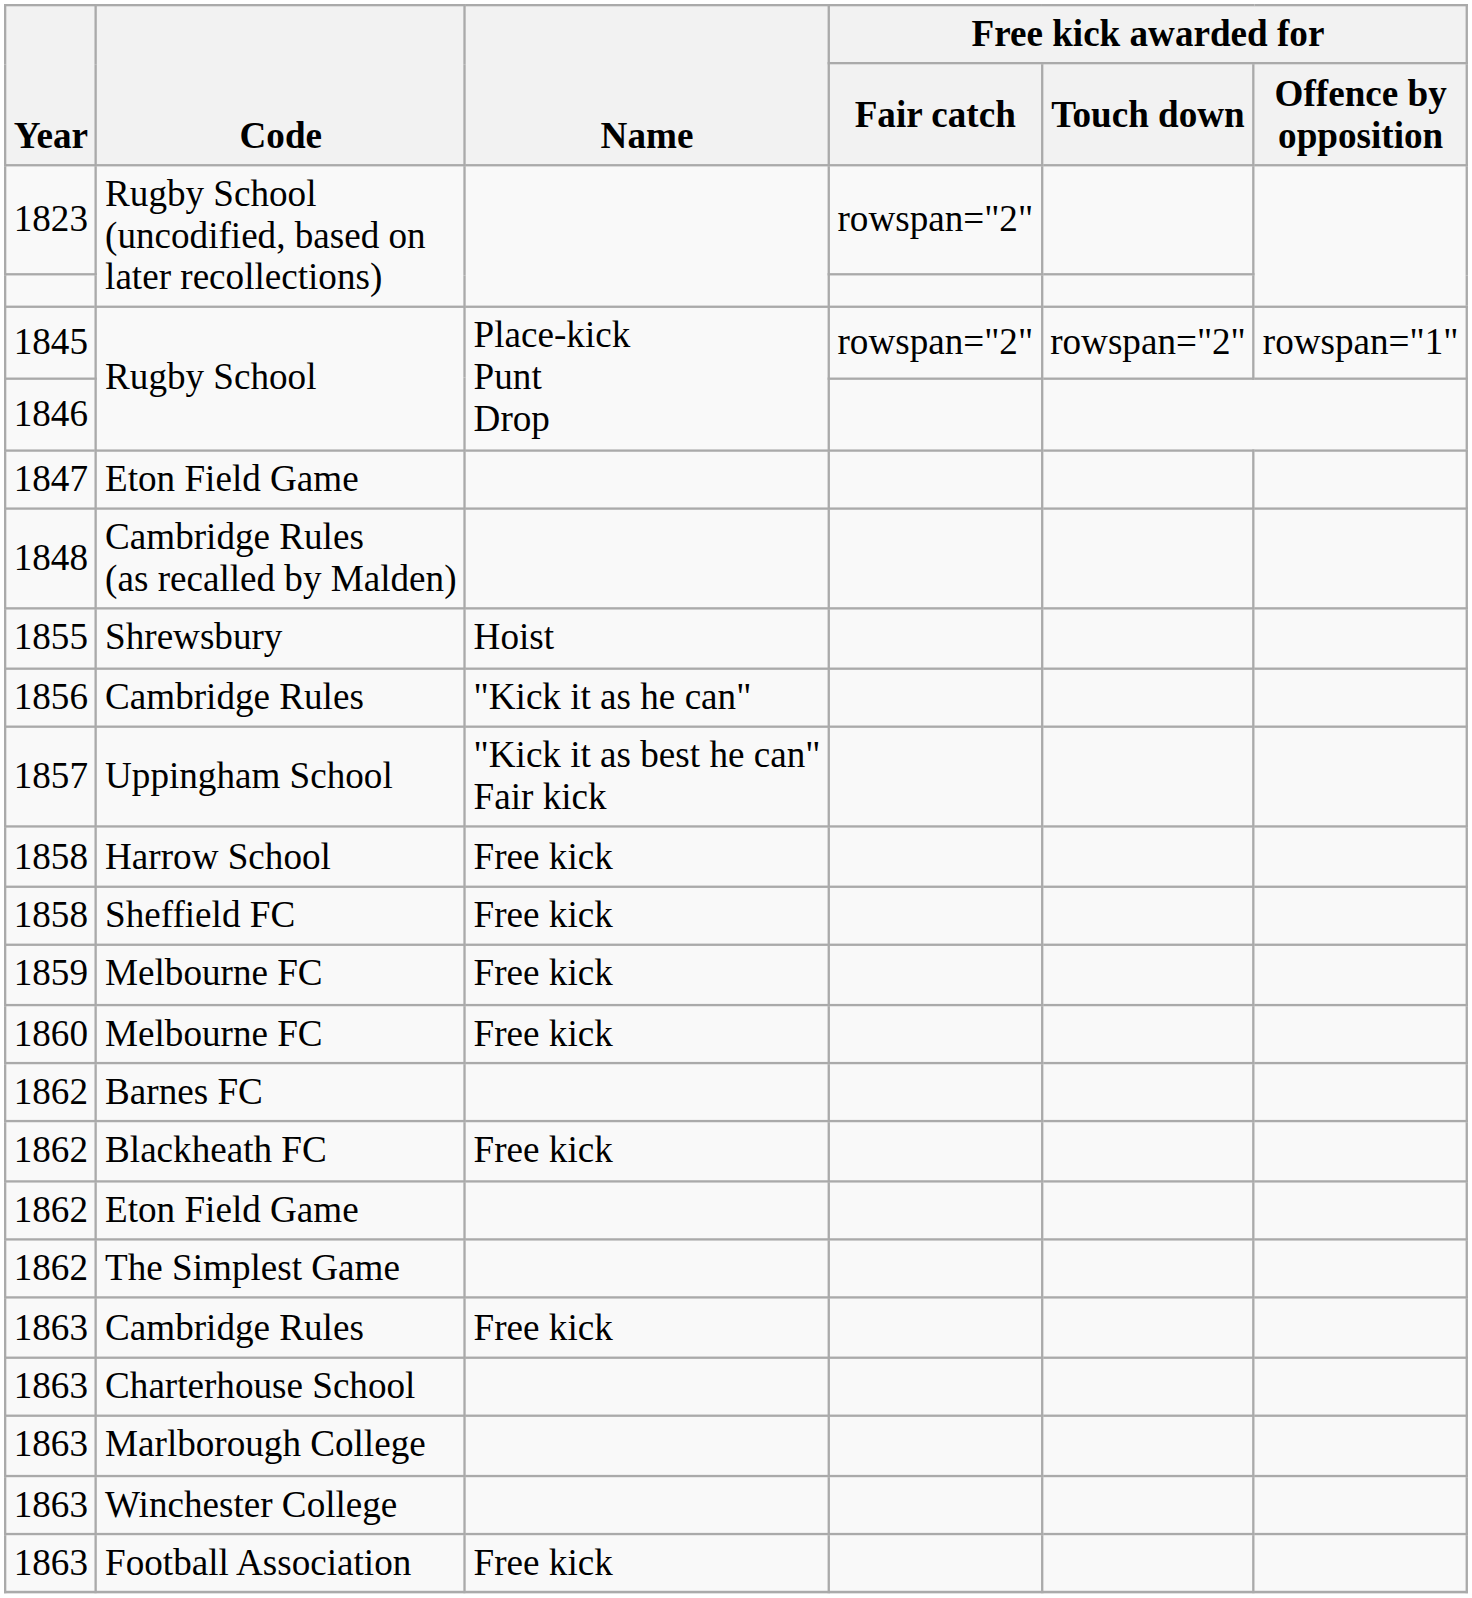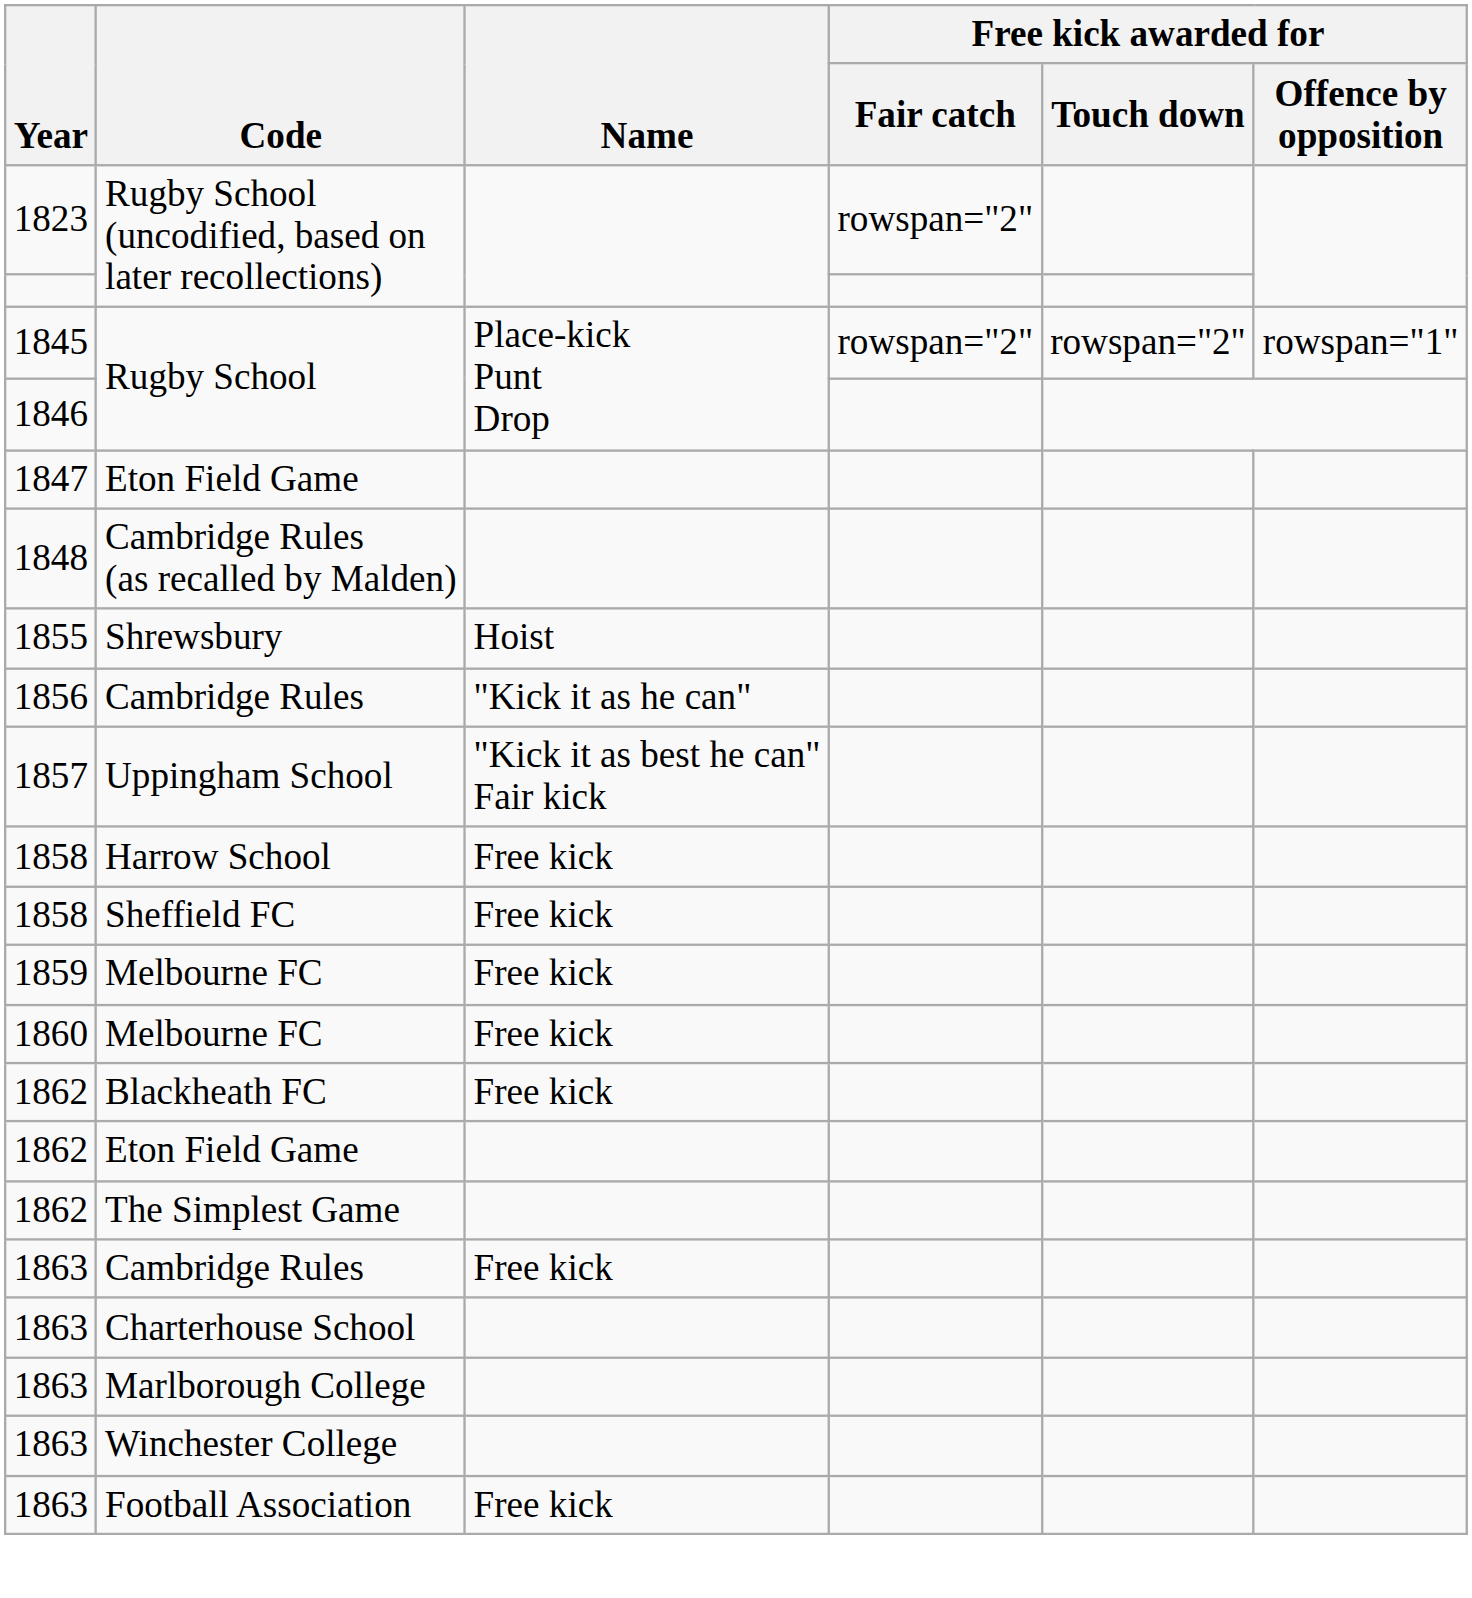- row: (51, 1091)
